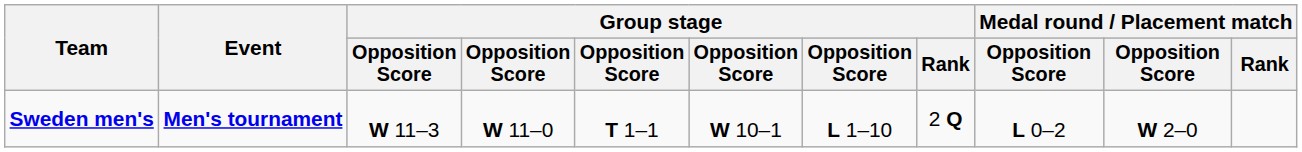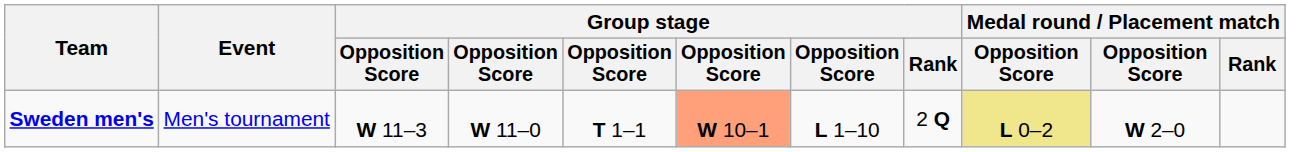(253, 119) bold -> (247, 119) normal
(746, 131) no background -> (733, 131) lightsalmon background
(1039, 131) no background -> (1026, 131) khaki background
